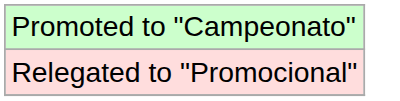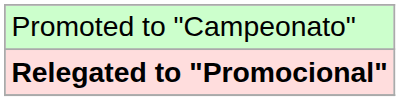(184, 71) normal -> (200, 71) bold
